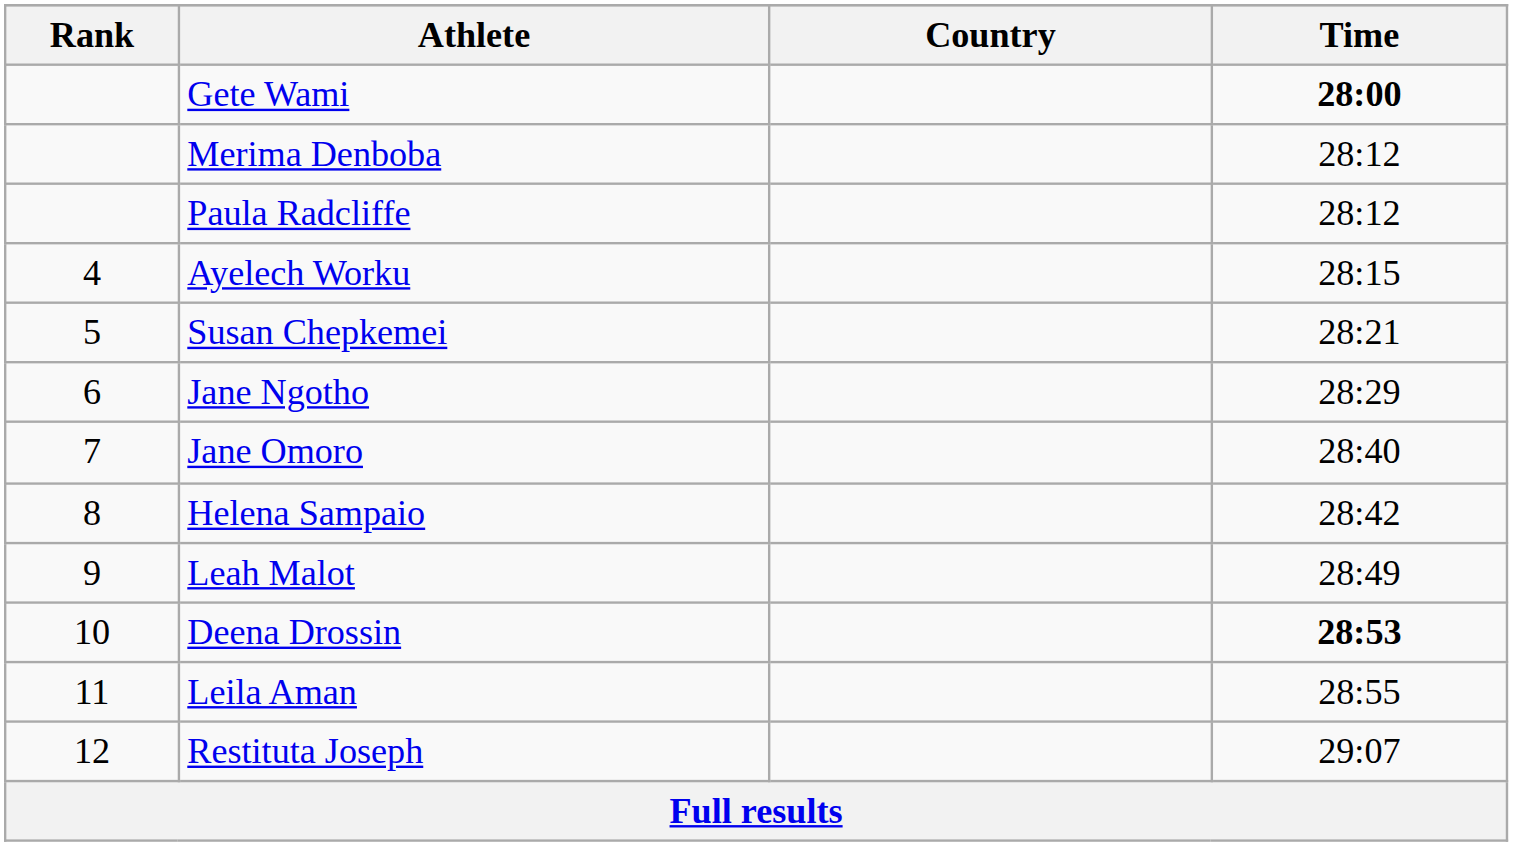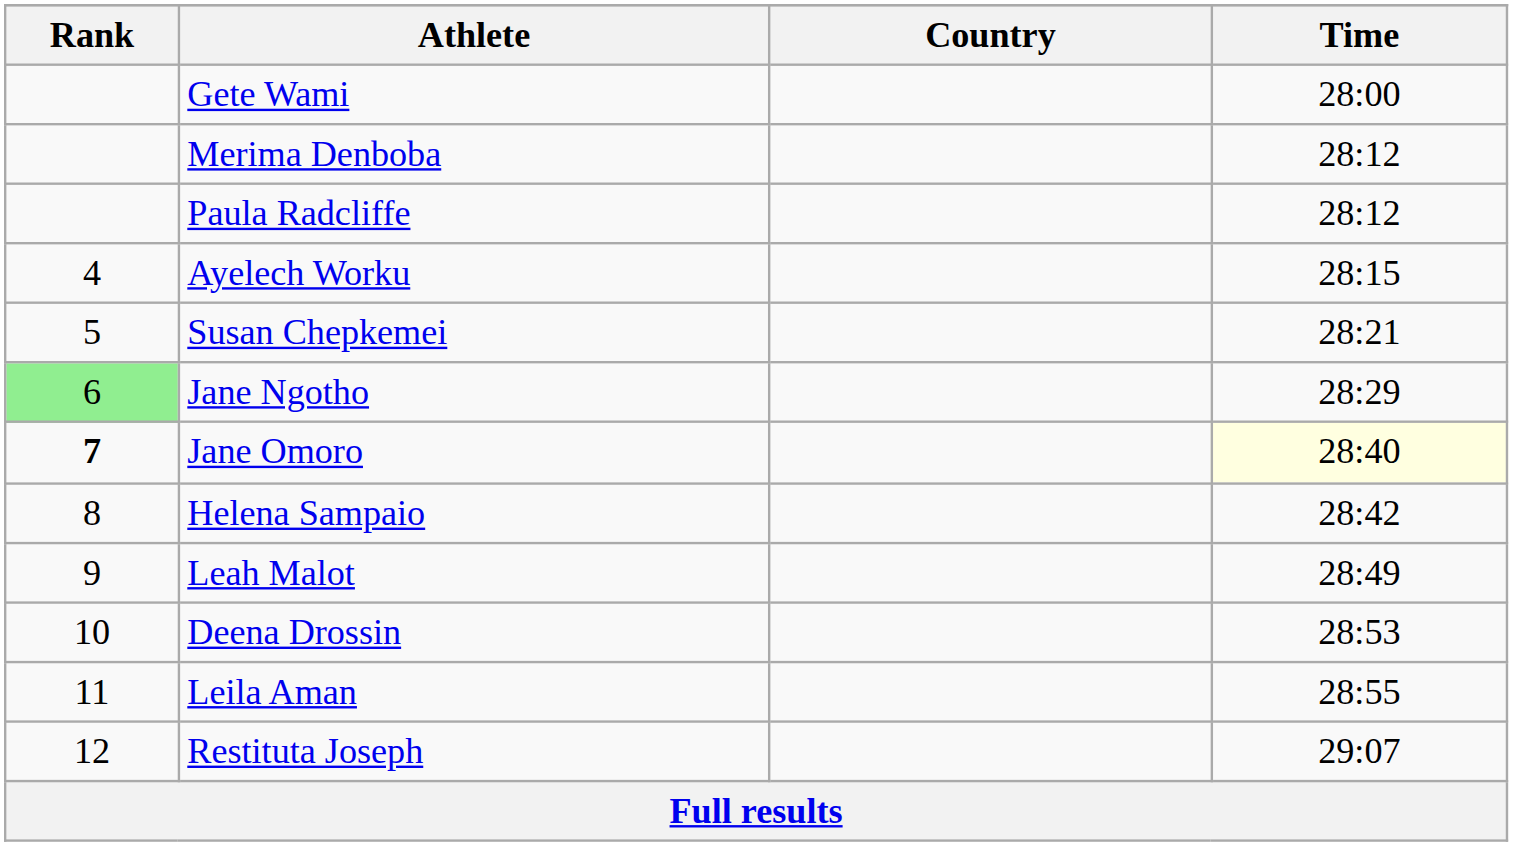(1359, 94) bold -> (1359, 94) normal
(92, 392) no background -> (92, 392) lightgreen background
(92, 452) normal -> (92, 452) bold
(1359, 452) no background -> (1359, 452) lightyellow background
(1359, 630) bold -> (1359, 630) normal
